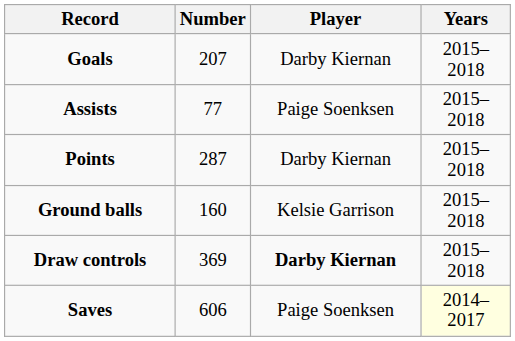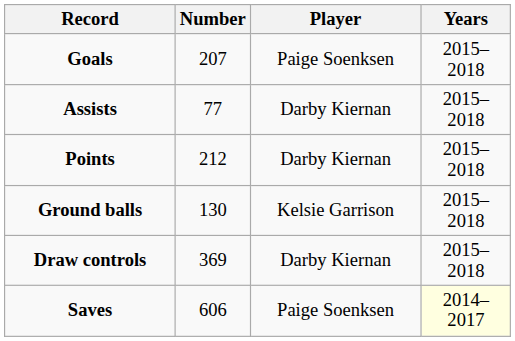(336, 59) Darby Kiernan -> (336, 59) Paige Soenksen
(336, 109) Paige Soenksen -> (336, 109) Darby Kiernan
(213, 159) 287 -> (213, 159) 212
(213, 210) 160 -> (213, 210) 130
(336, 260) bold -> (336, 260) normal
